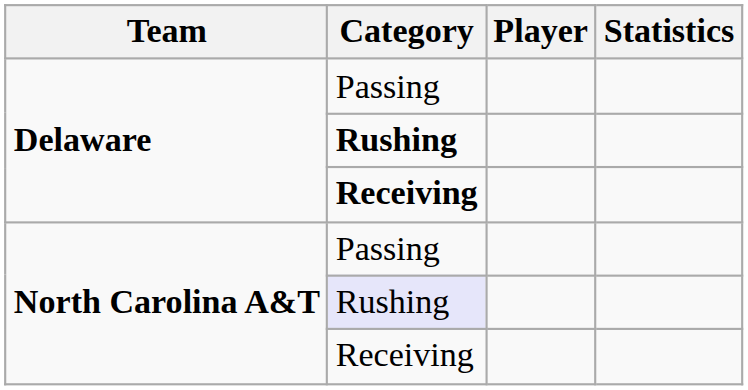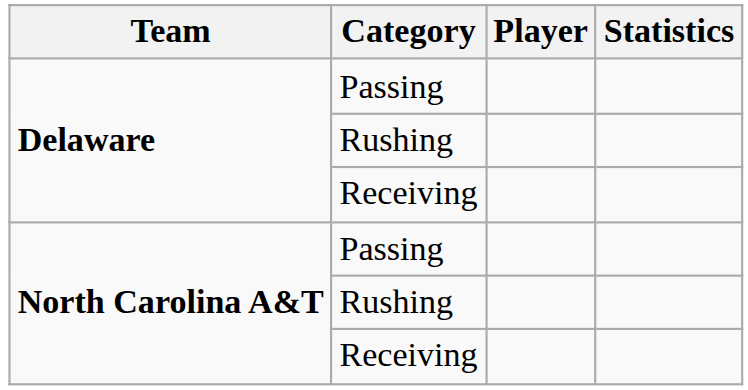(396, 139) bold -> (396, 139) normal
(407, 193) bold -> (409, 193) normal
(392, 301) lavender background -> (396, 301) no background
